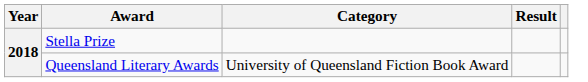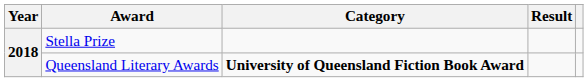(367, 64) normal -> (375, 64) bold
